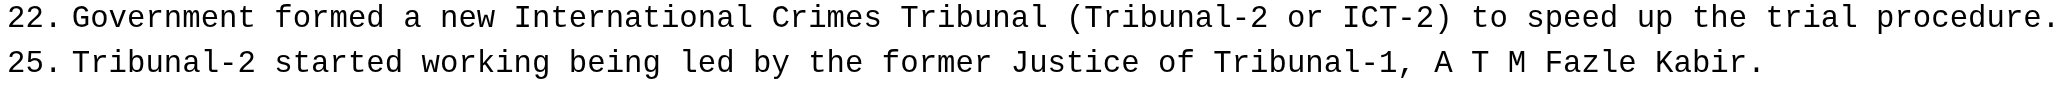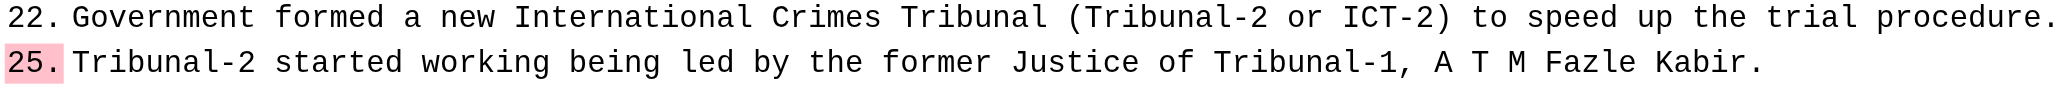(35, 64) no background -> (35, 64) pink background
